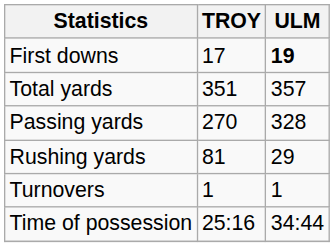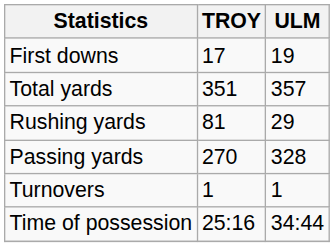(283, 55) bold -> (283, 55) normal
rows swapped: (78, 156) <-> (76, 122)
